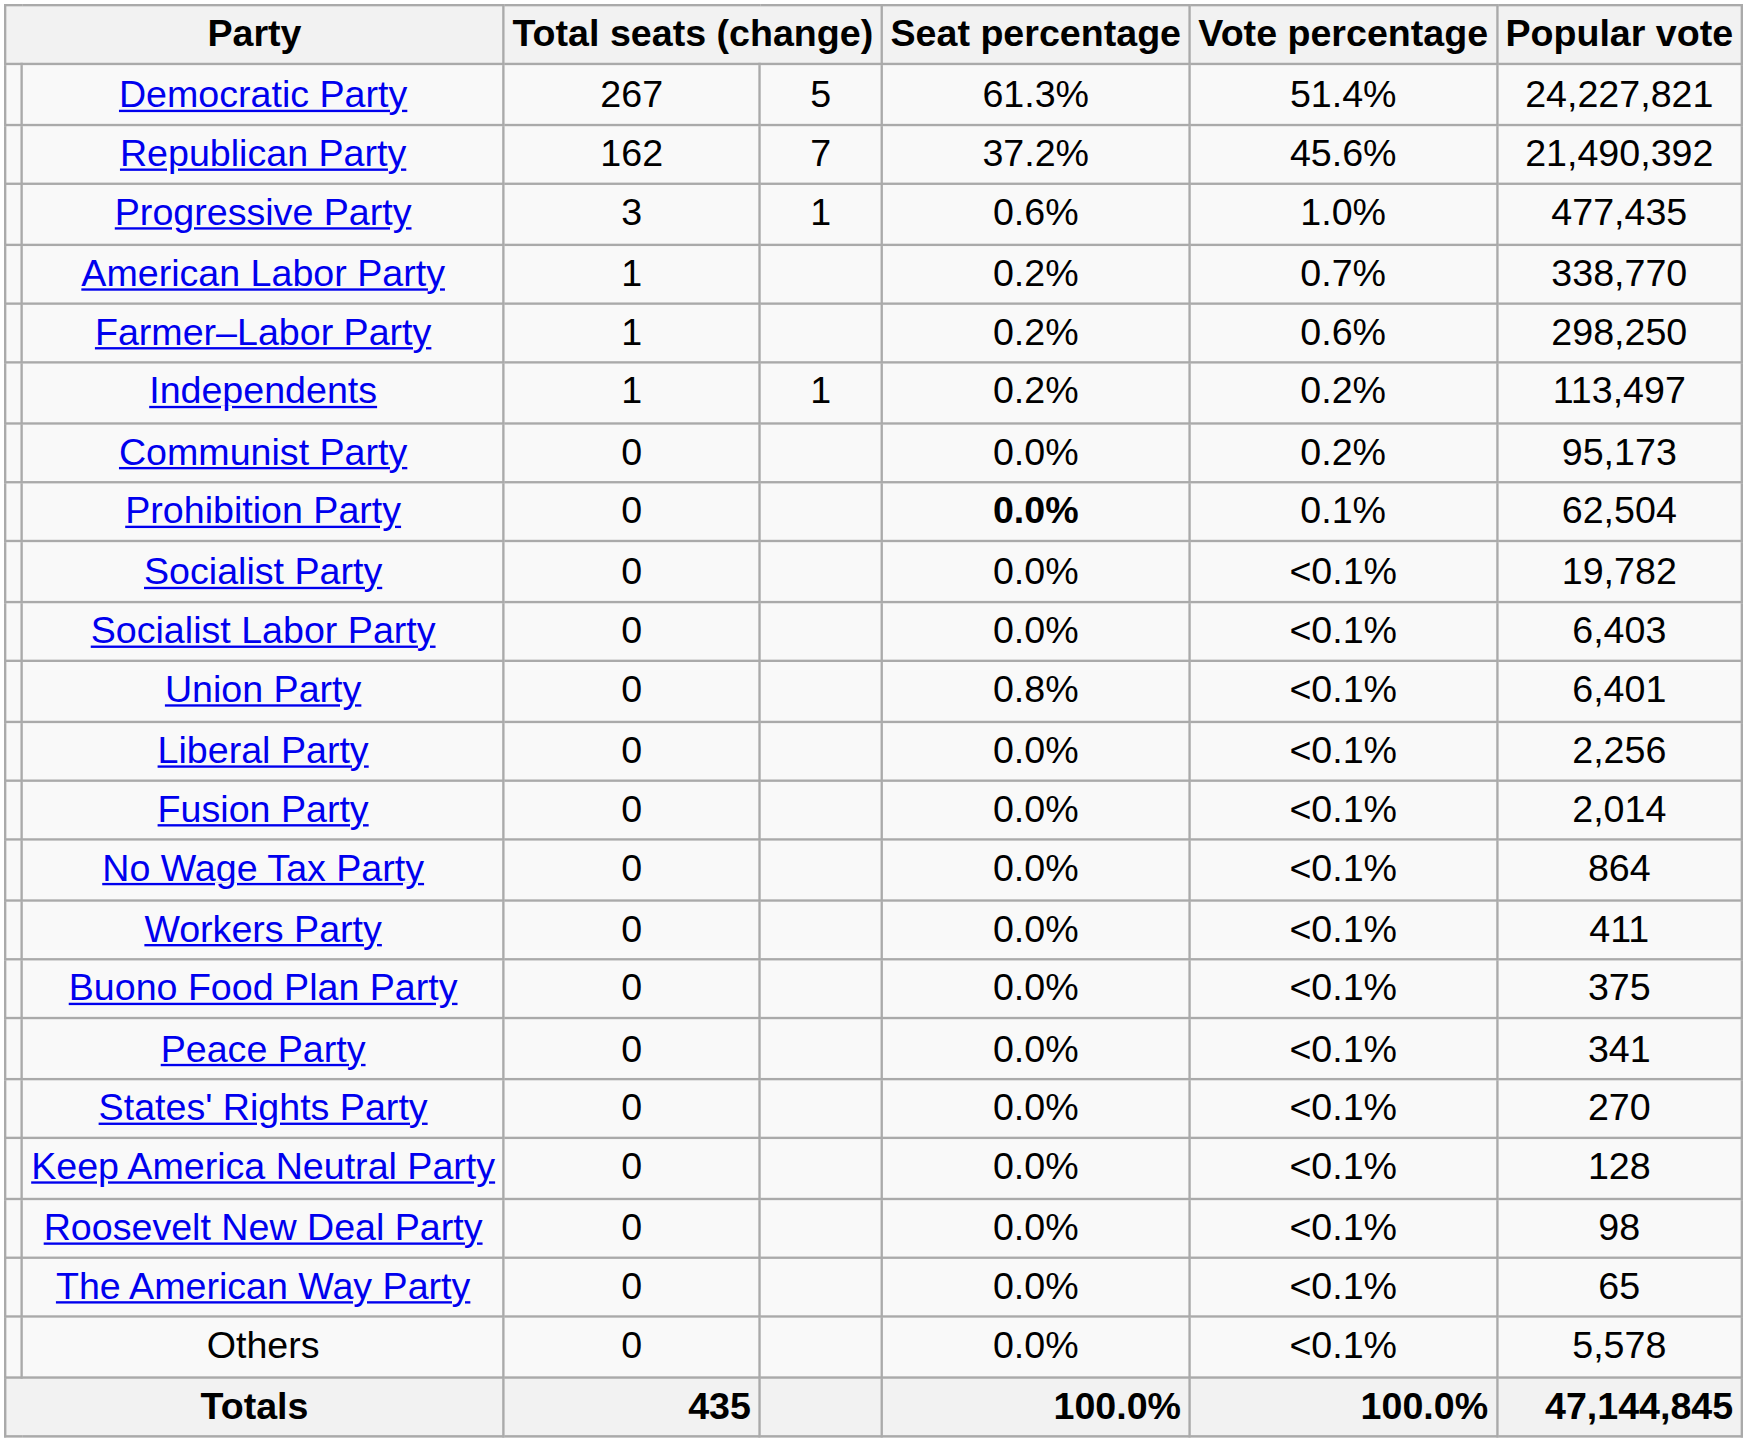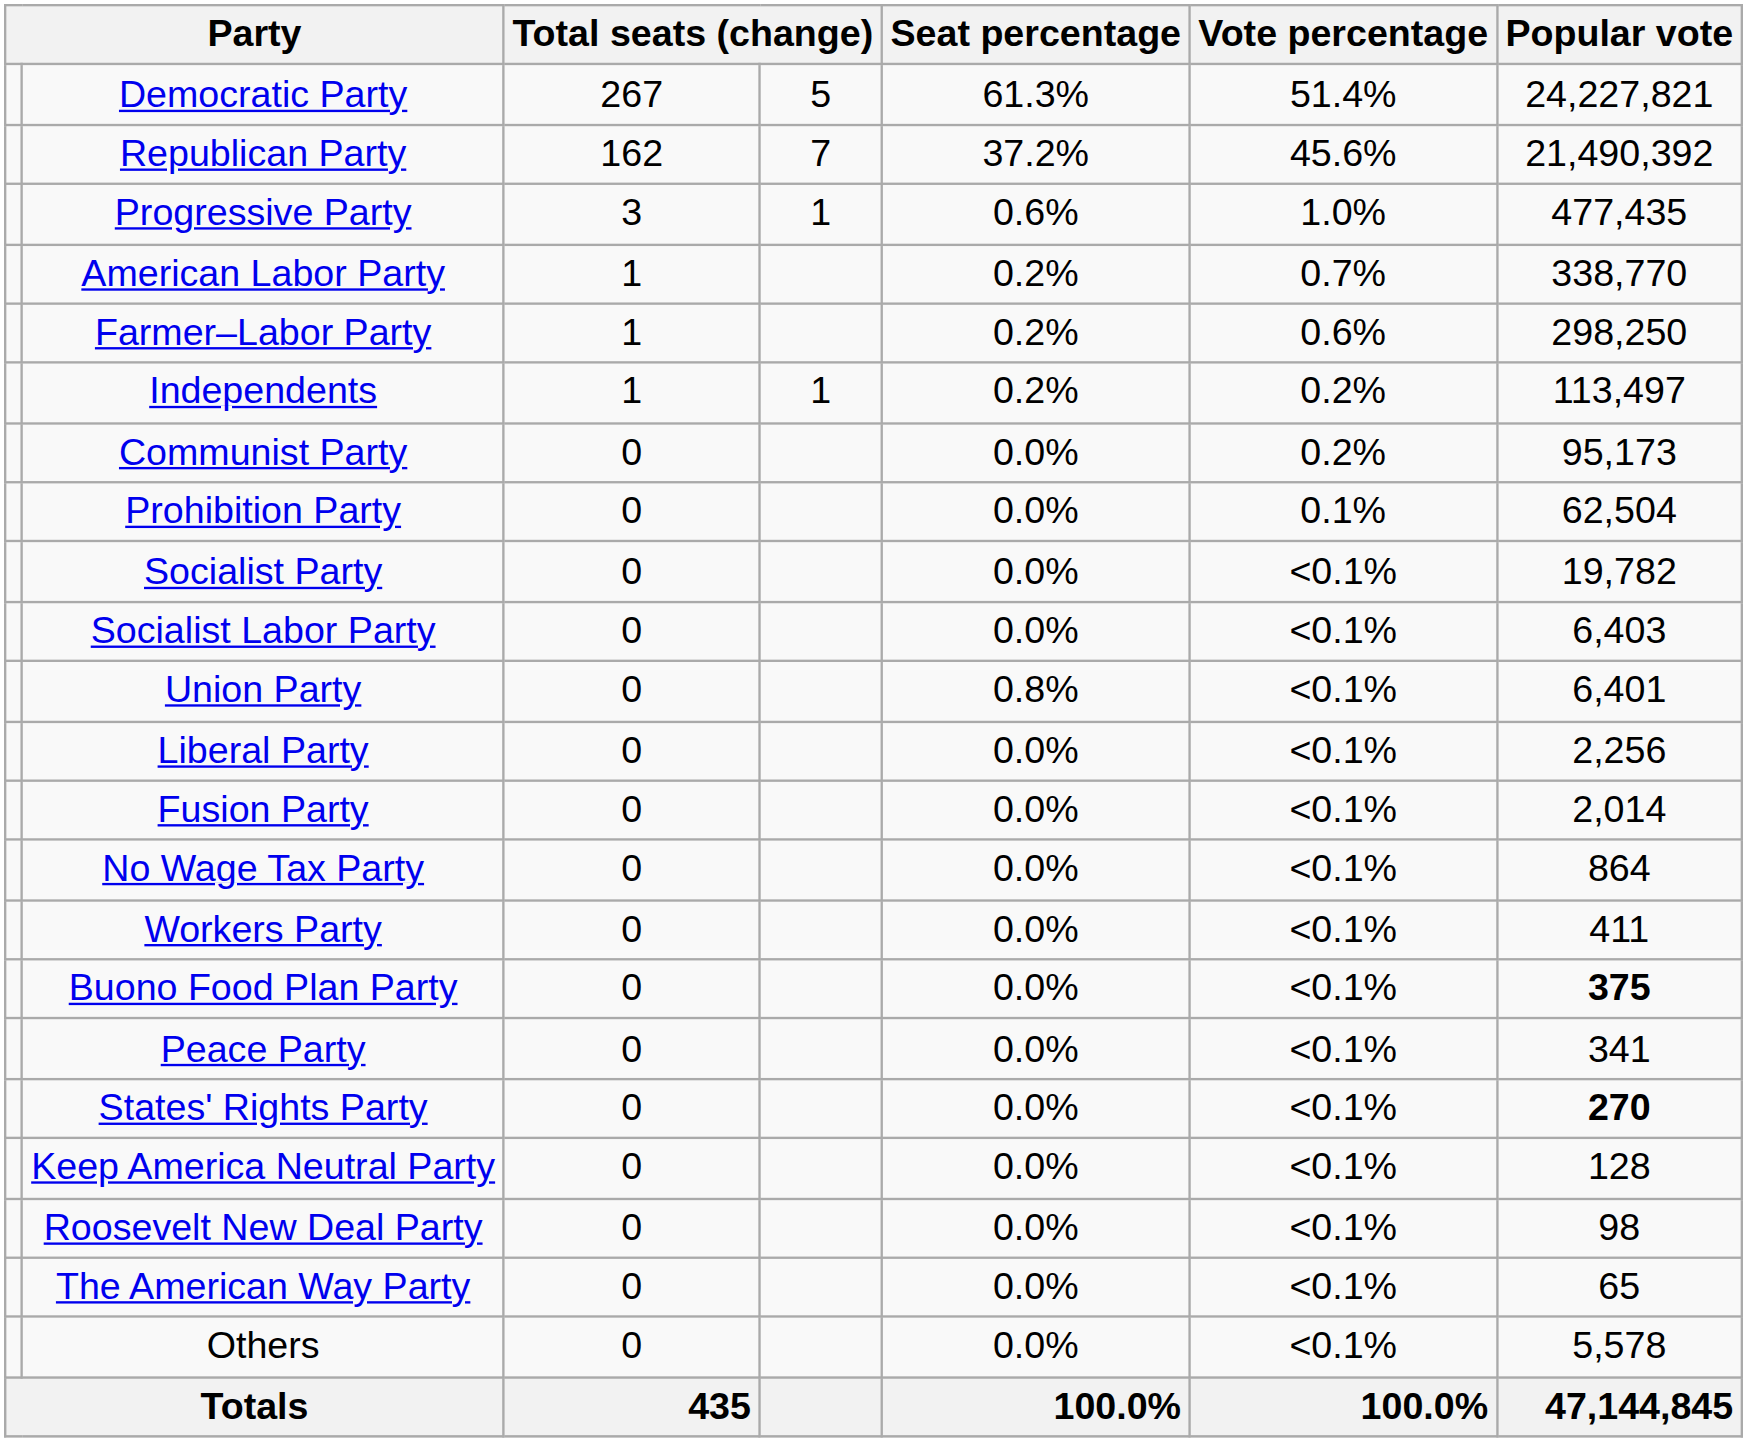(1036, 511) bold -> (1036, 511) normal
(1619, 988) normal -> (1619, 988) bold
(1619, 1107) normal -> (1619, 1107) bold
